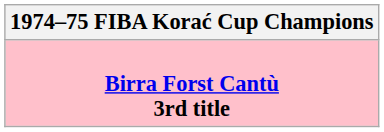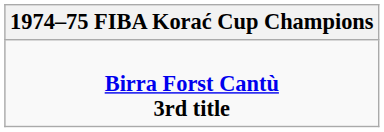(192, 95) pink background -> (192, 95) no background
